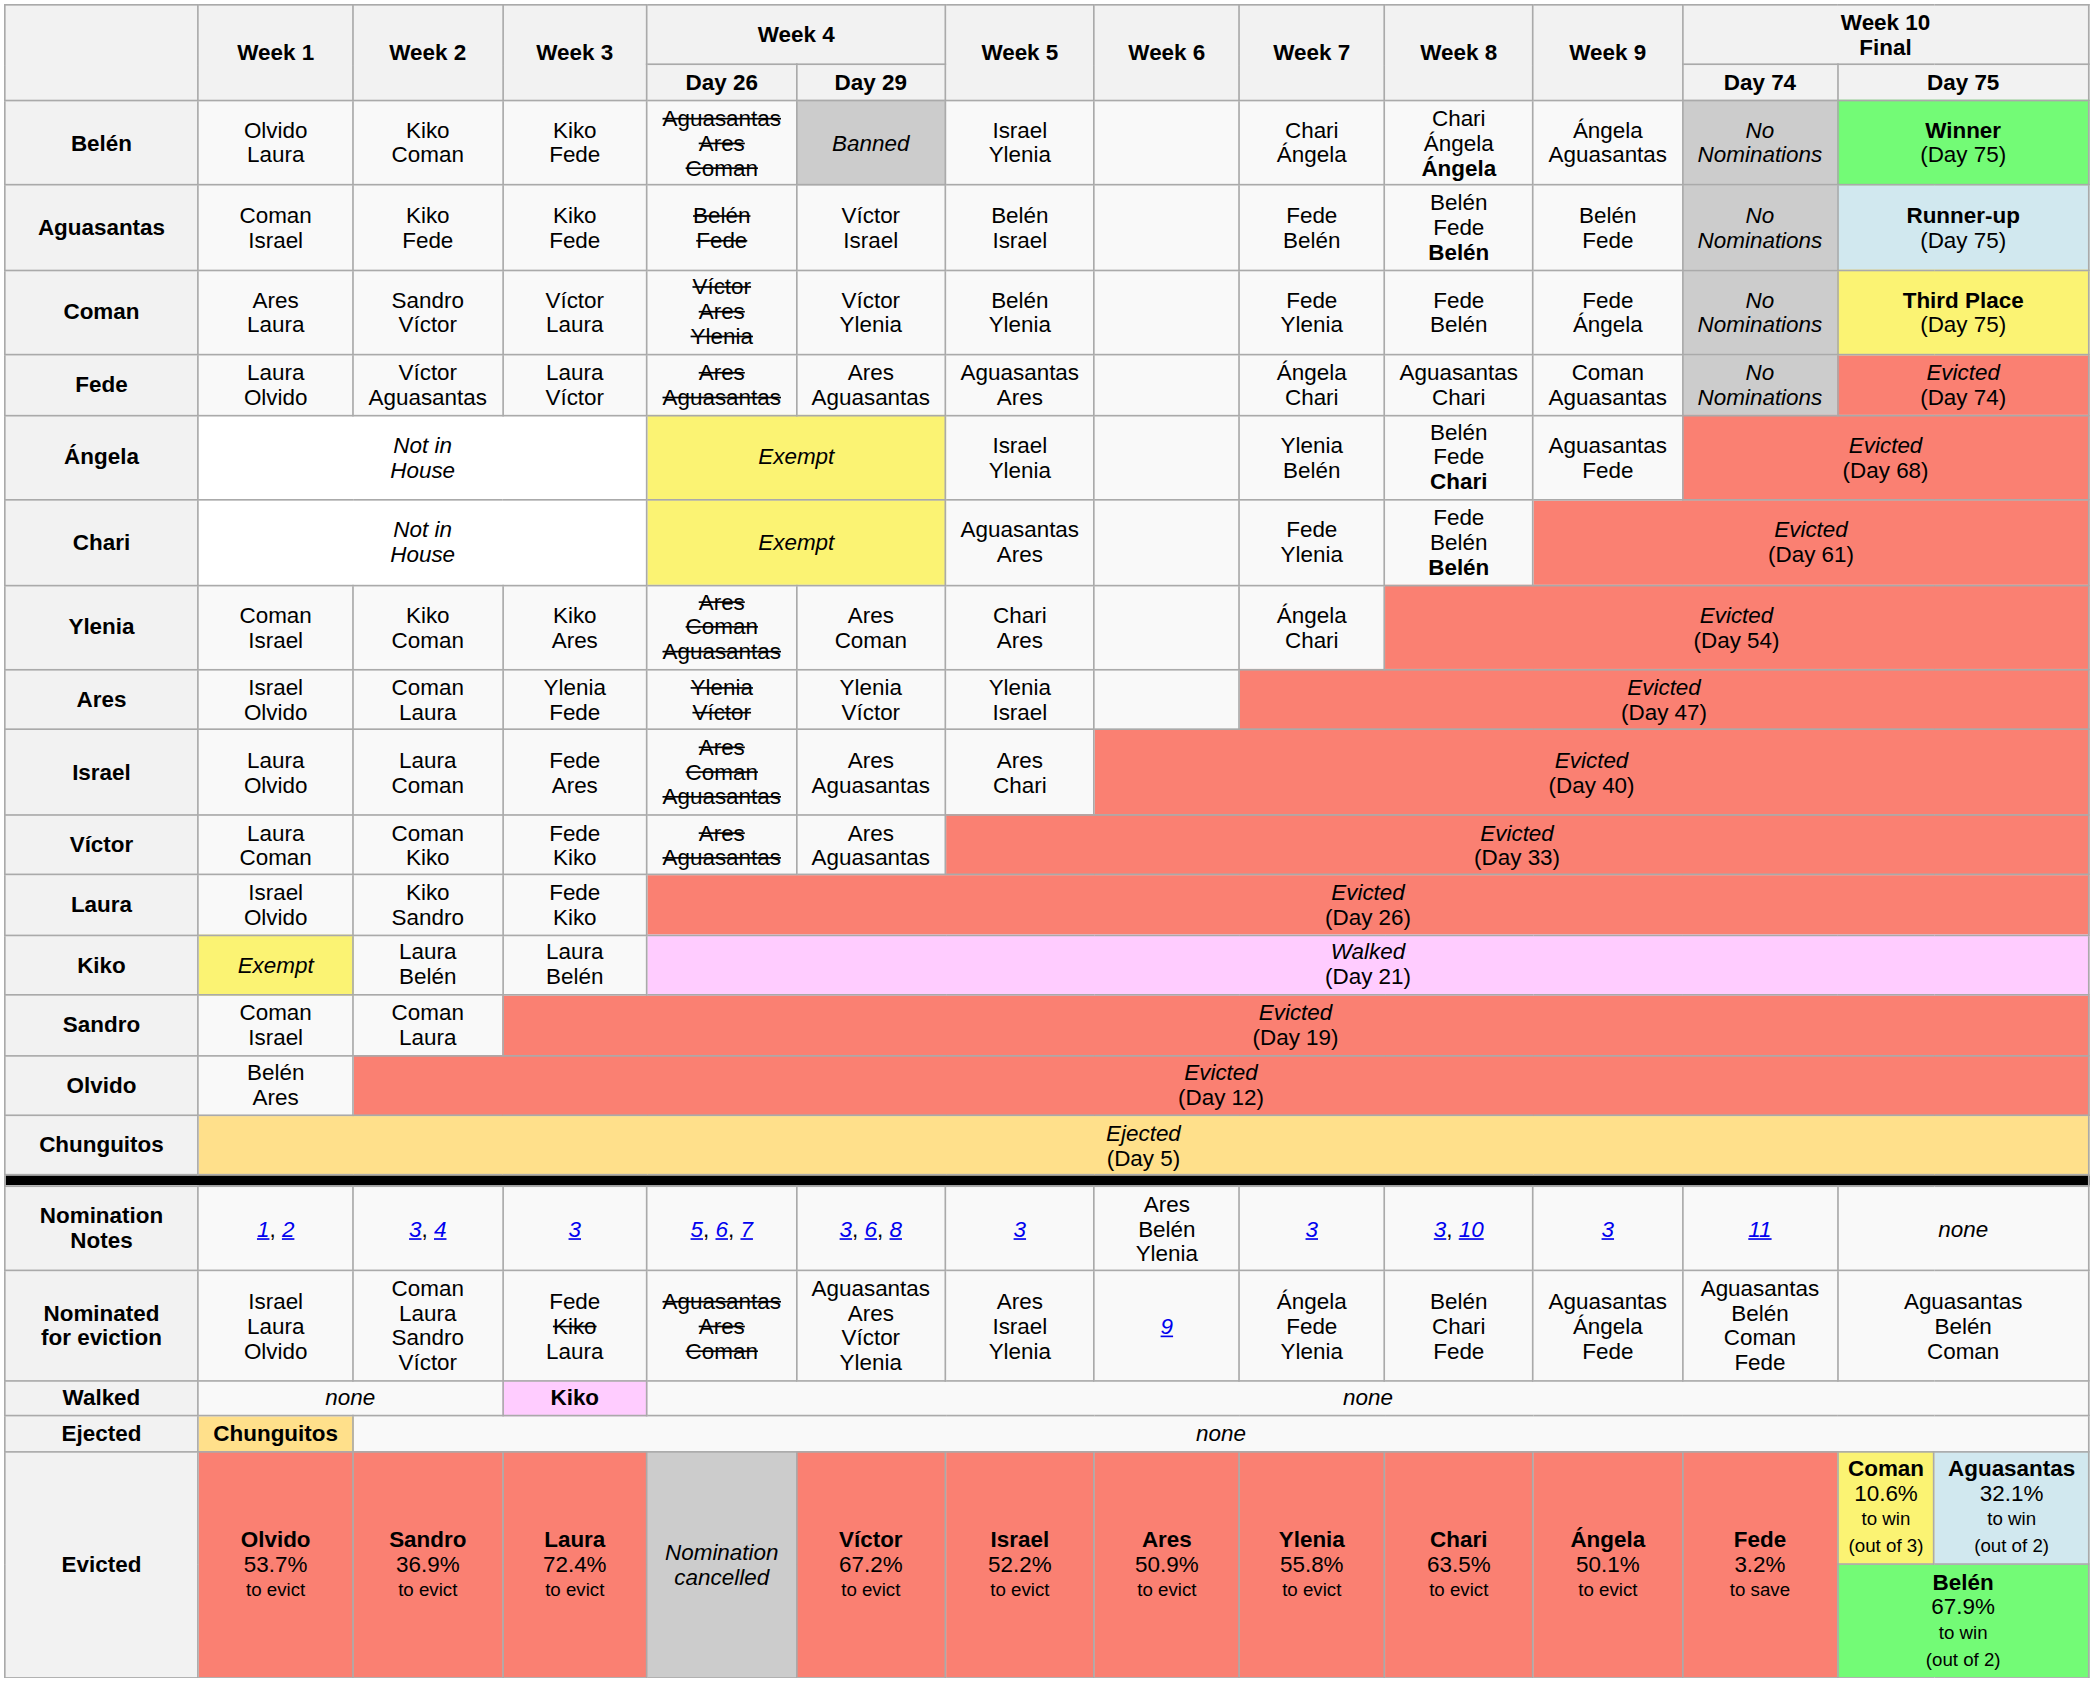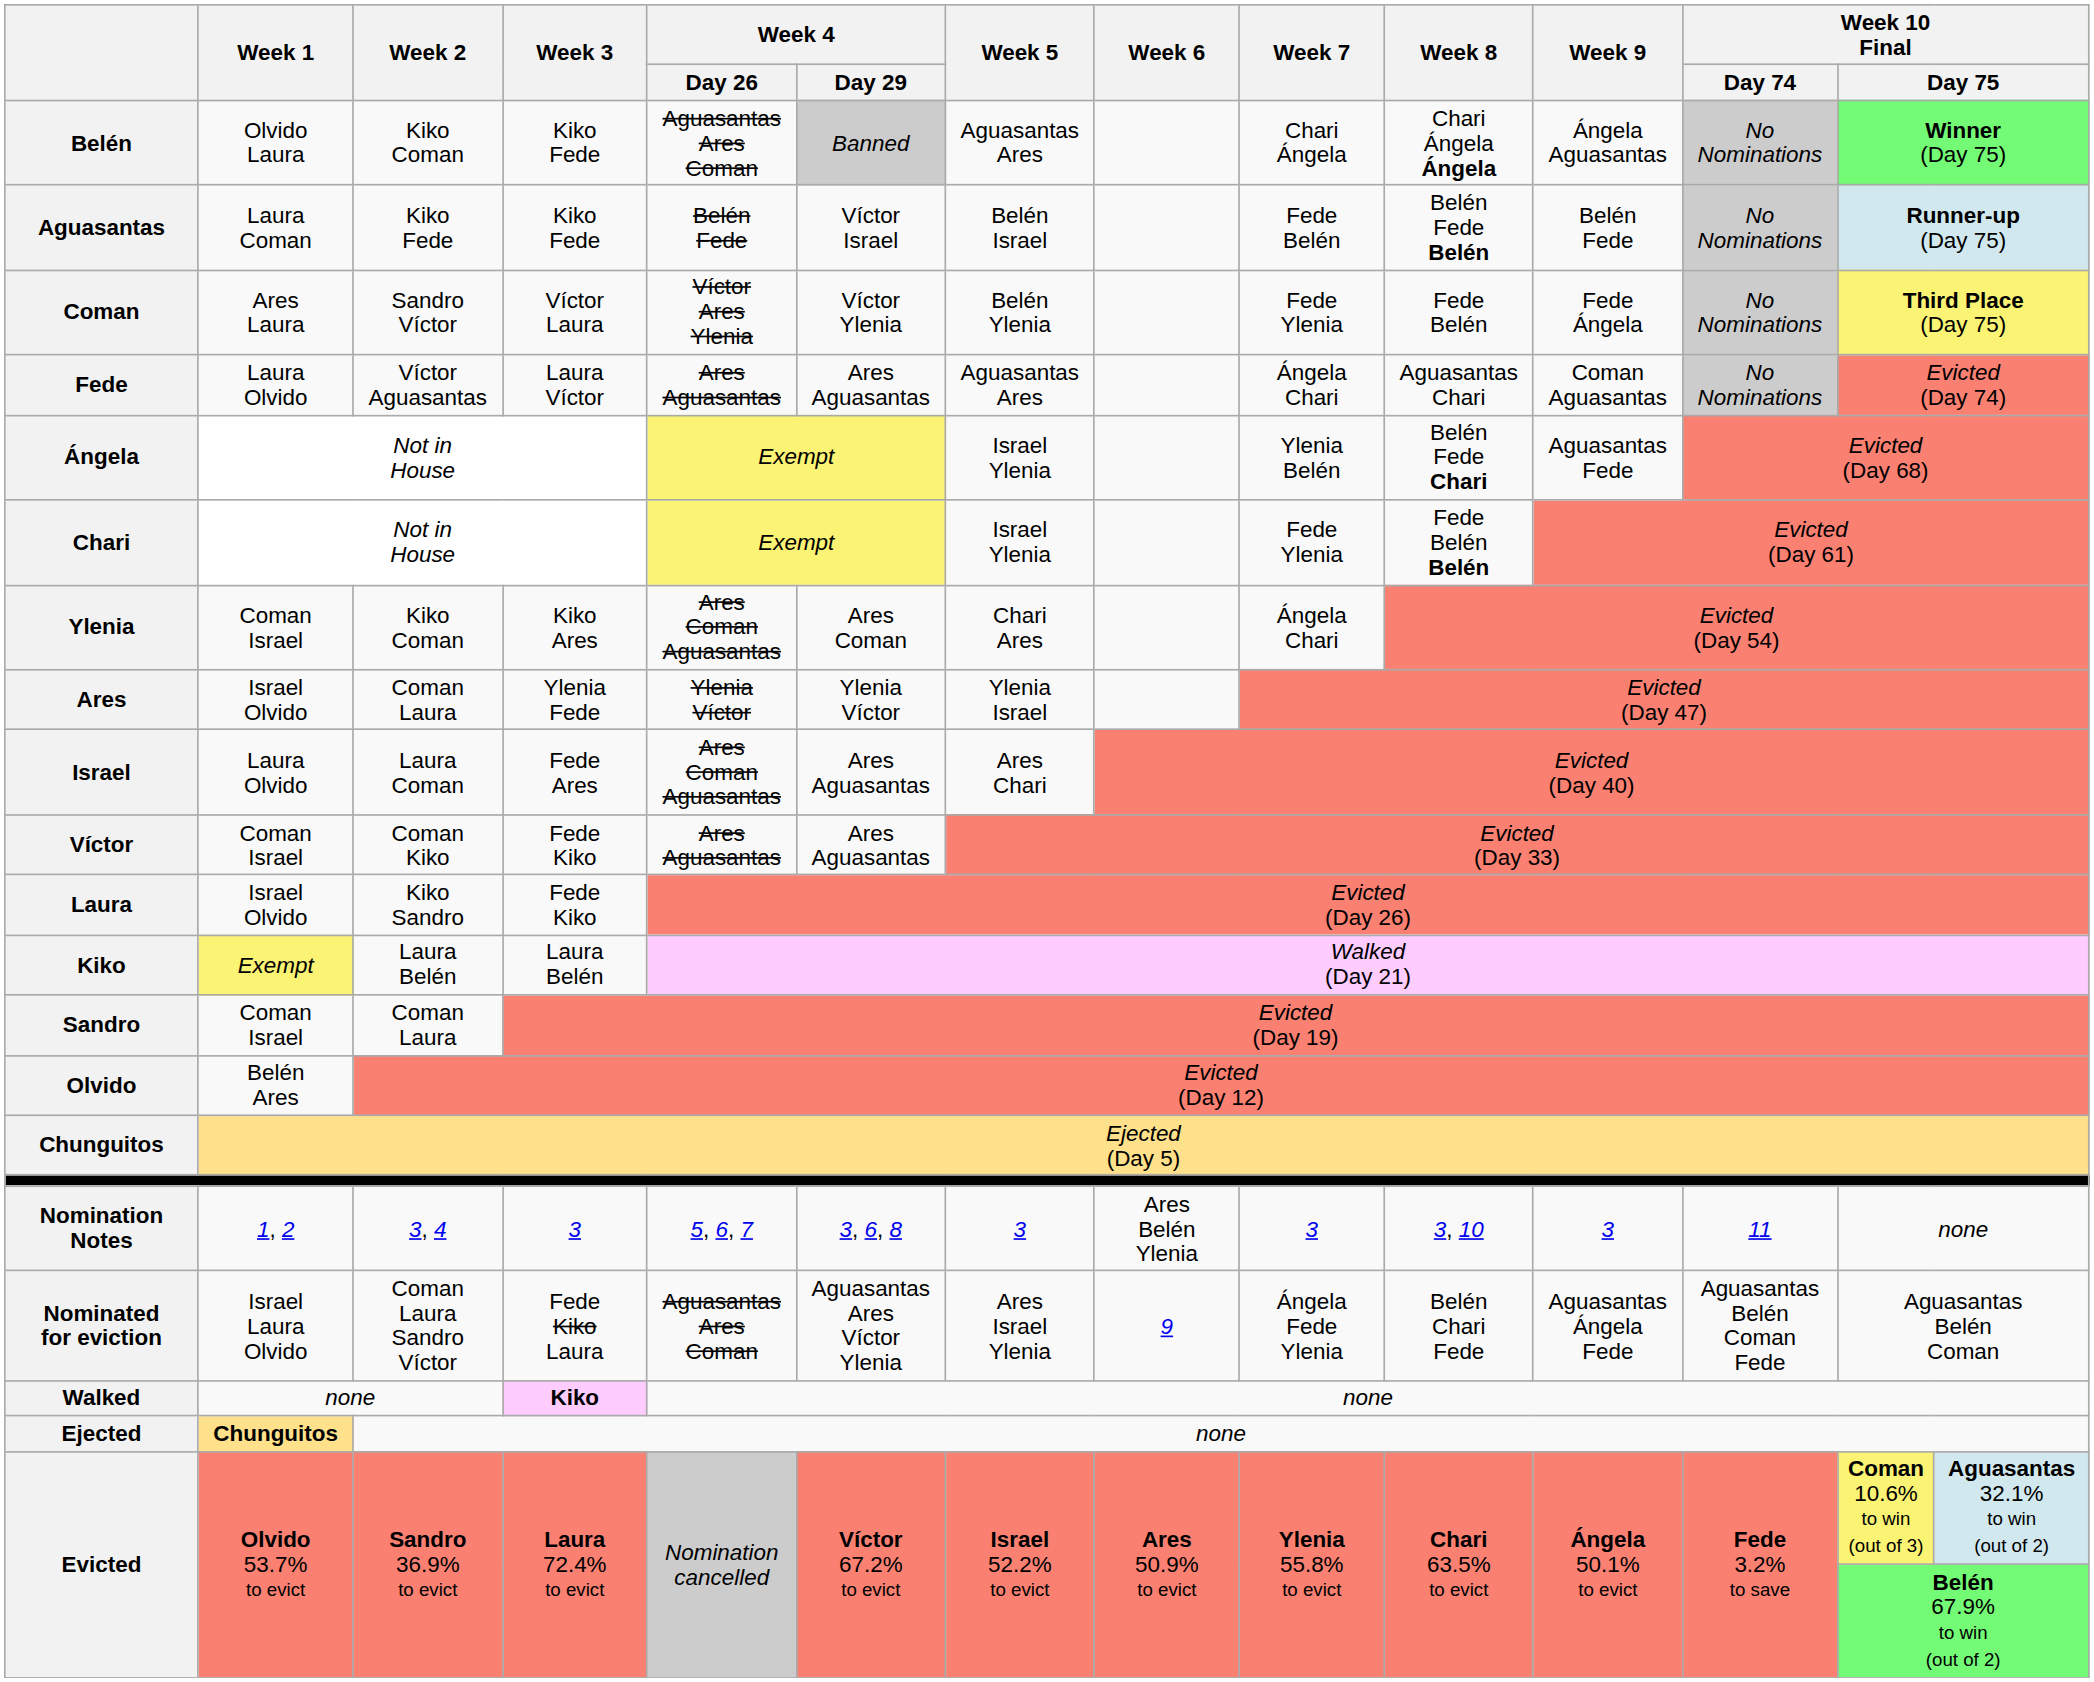(1020, 142) Israel Ylenia -> (1020, 142) Aguasantas Ares
(276, 227) Coman Israel -> (276, 227) Laura Coman
(1020, 542) Aguasantas Ares -> (1020, 542) Israel Ylenia
(276, 844) Laura Coman -> (276, 844) Coman Israel
